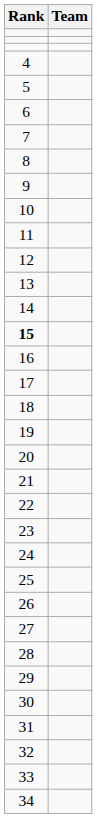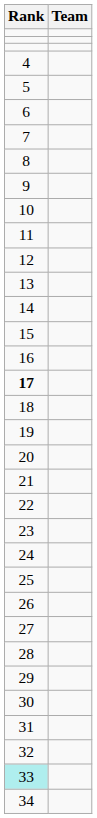(26, 333) bold -> (26, 333) normal
(26, 382) normal -> (26, 382) bold
(26, 776) no background -> (26, 776) paleturquoise background
